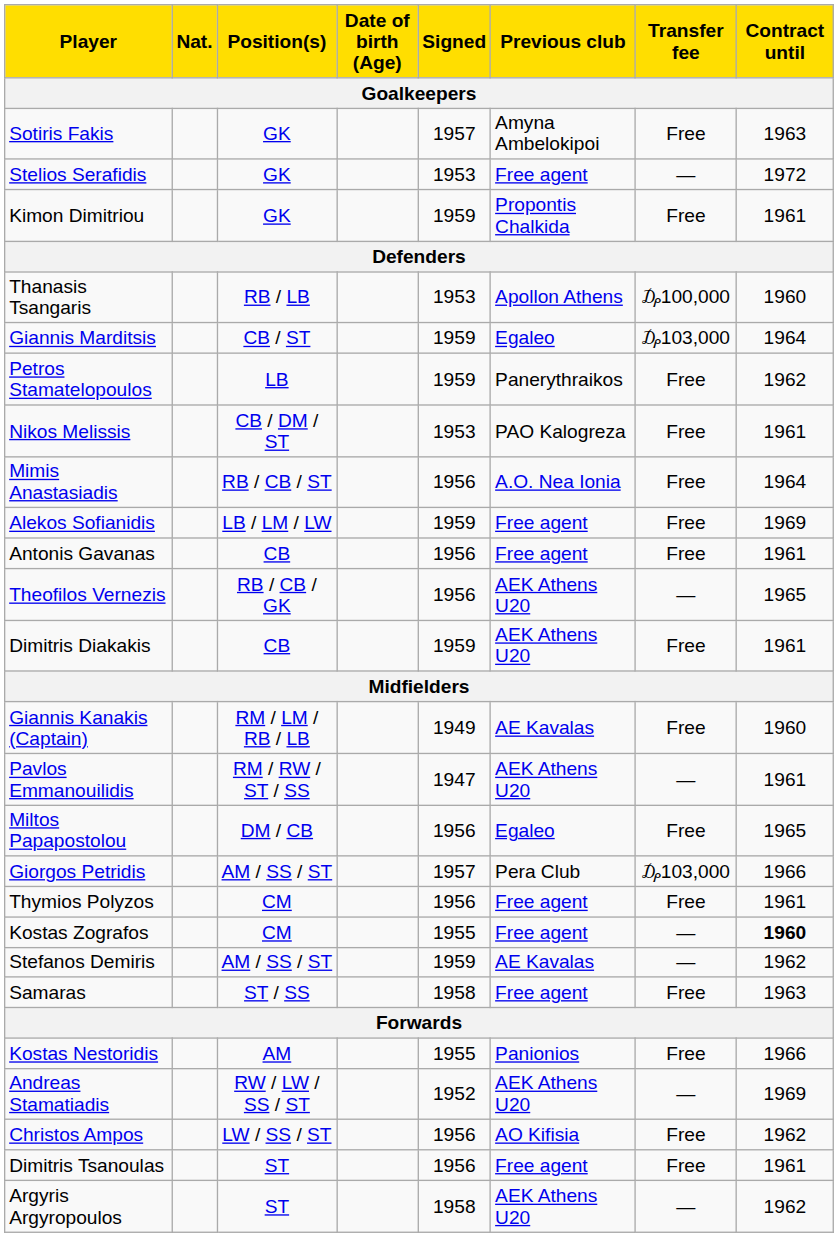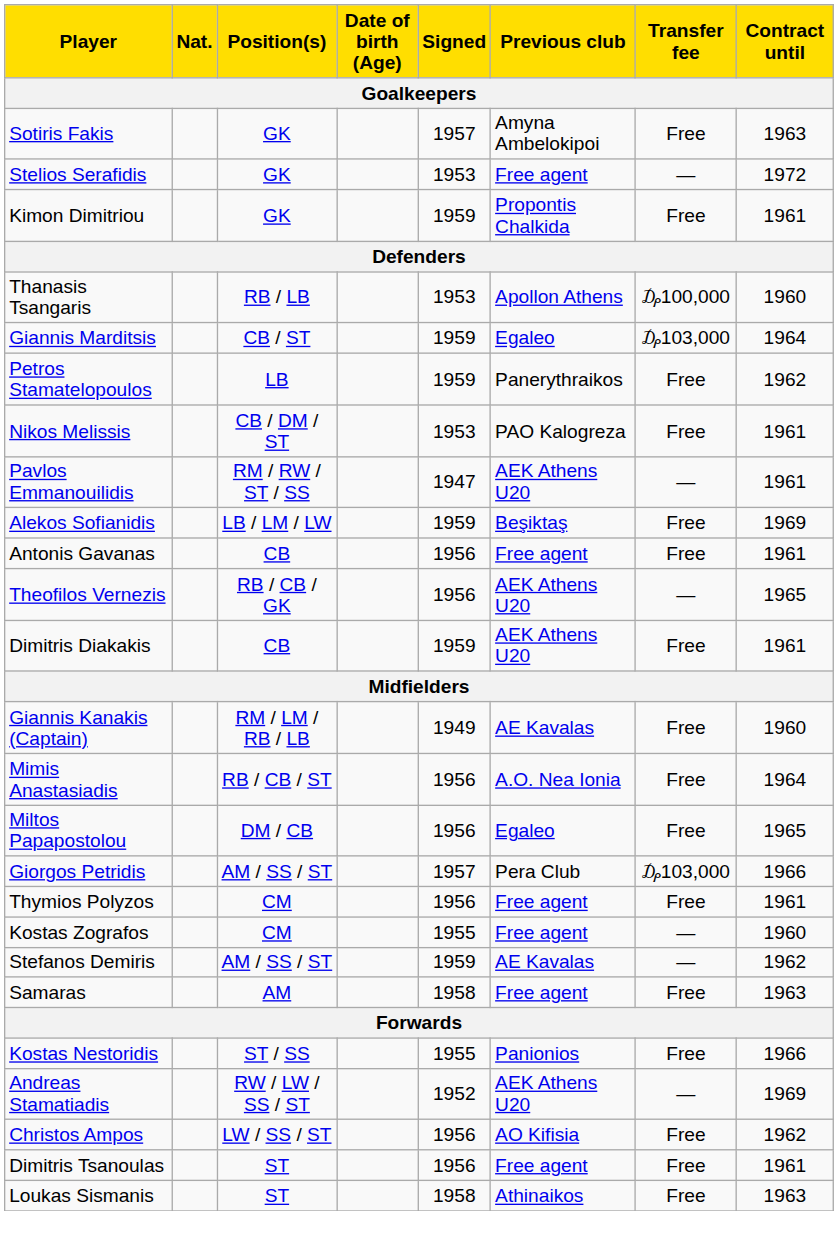rows swapped: (63, 482) <-> (71, 779)
(541, 523) Free agent -> (531, 523) Beşiktaş
(785, 932) bold -> (785, 932) normal
(277, 993) ST / SS -> (277, 993) AM
(277, 1053) AM -> (277, 1053) ST / SS
- row: (66, 1206)
+ row: (81, 1196)
